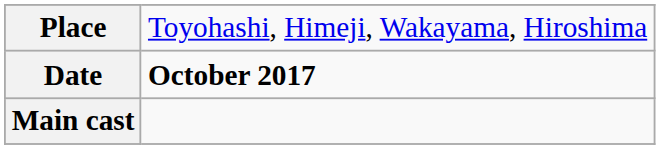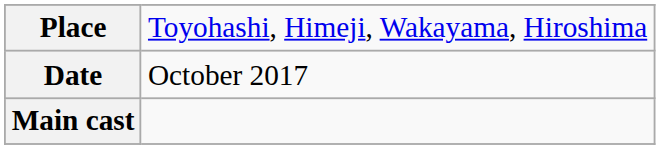(232, 74) bold -> (228, 74) normal
